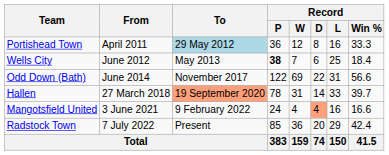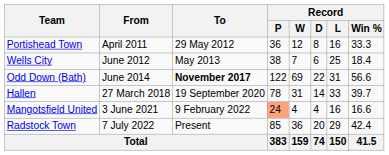(205, 45) lightblue background -> (205, 45) no background
(275, 61) bold -> (275, 61) normal
(211, 77) normal -> (213, 77) bold
(220, 93) lightsalmon background -> (220, 93) no background
(275, 110) no background -> (275, 110) lightsalmon background
(316, 110) lightsalmon background -> (316, 110) no background
